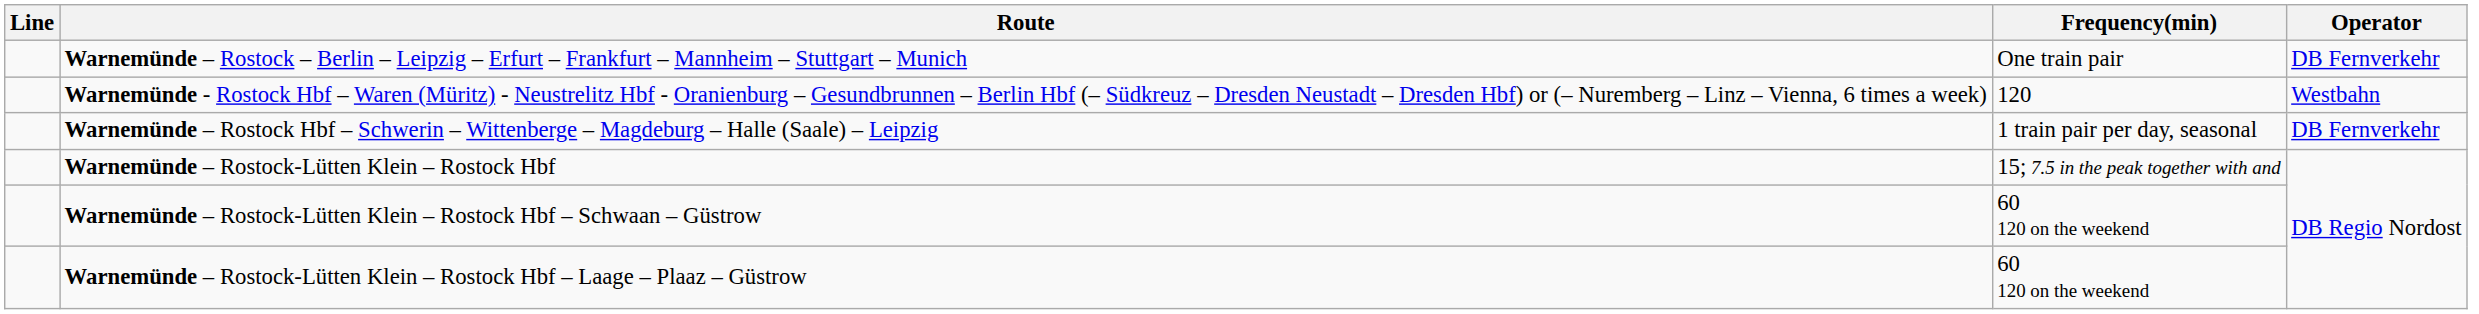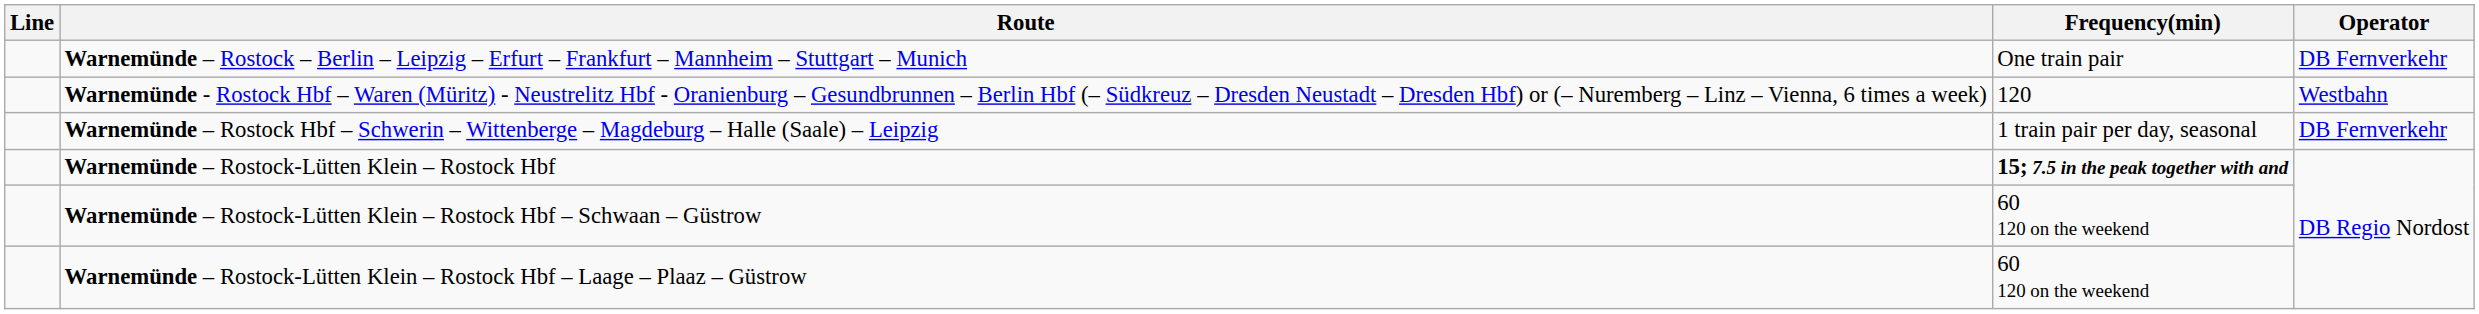(2139, 166) normal -> (2143, 166) bold
